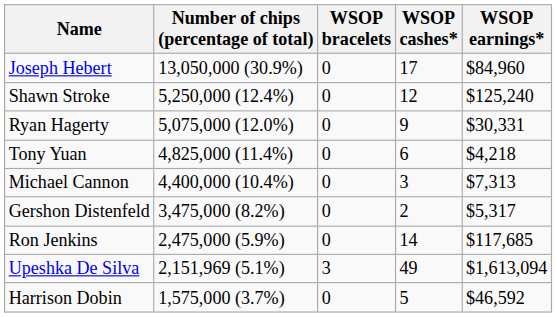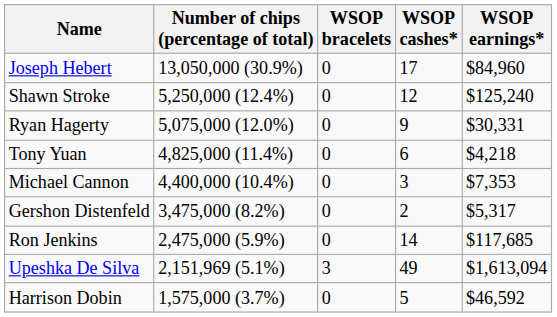(491, 182) $7,313 -> (491, 182) $7,353
